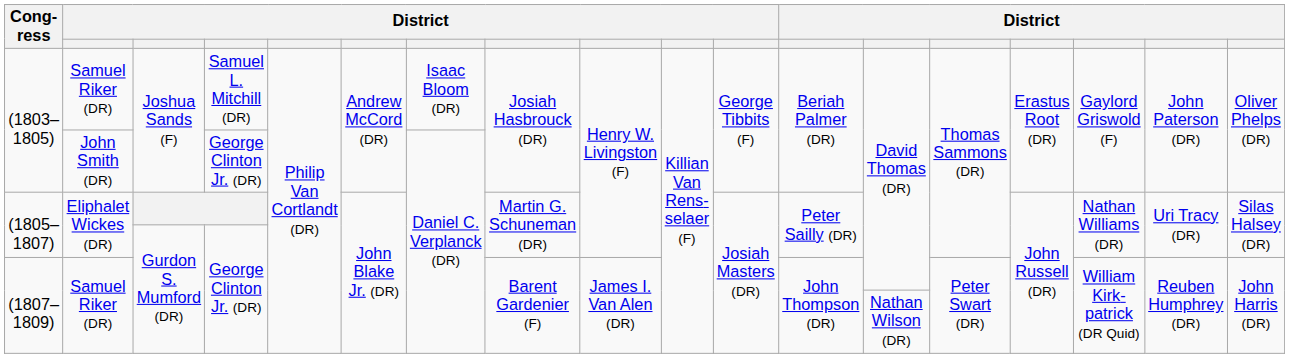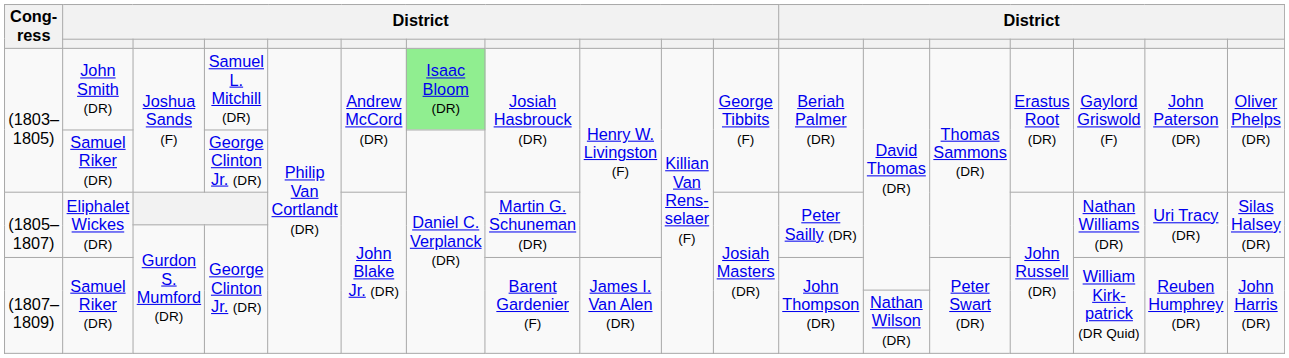(98, 89) Samuel Riker (DR) -> (98, 89) John Smith (DR)
(446, 89) no background -> (446, 89) lightgreen background
(98, 161) John Smith (DR) -> (98, 161) Samuel Riker (DR)
